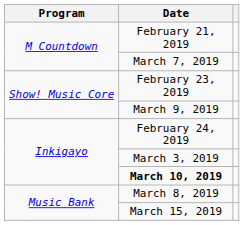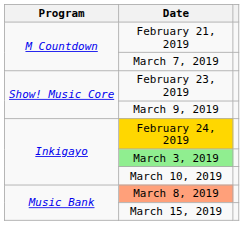(176, 134) no background -> (176, 134) gold background
(176, 158) no background -> (176, 158) lightgreen background
(176, 176) bold -> (176, 176) normal
(176, 193) no background -> (176, 193) lightsalmon background
